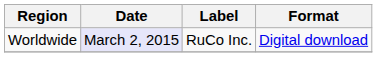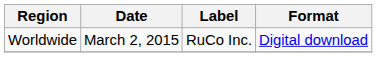(132, 39) lavender background -> (132, 39) no background
